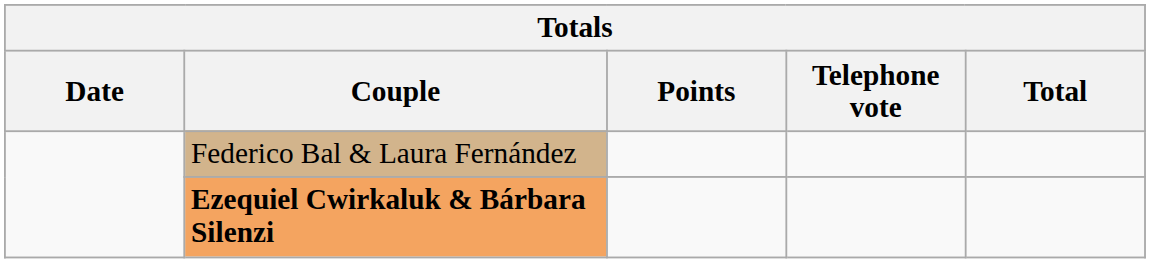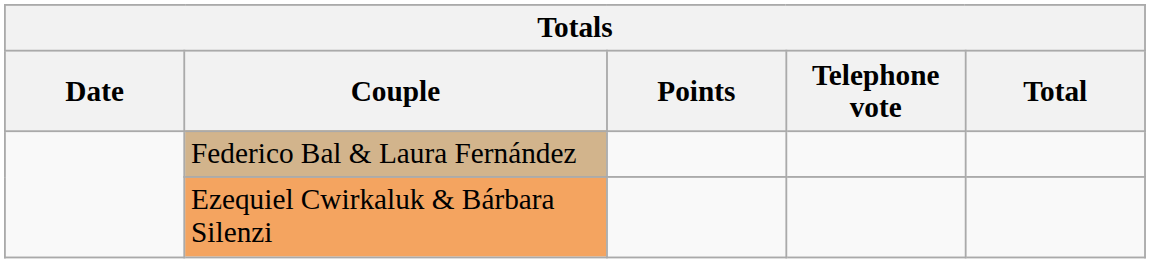(388, 216) bold -> (373, 216) normal
